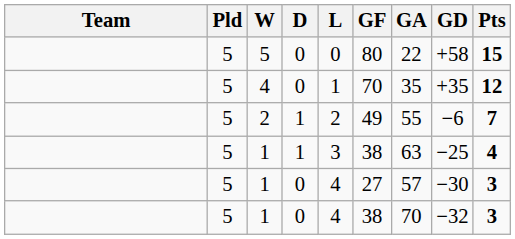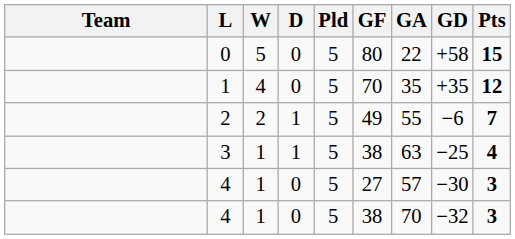columns swapped: (227, 20) <-> (335, 20)
